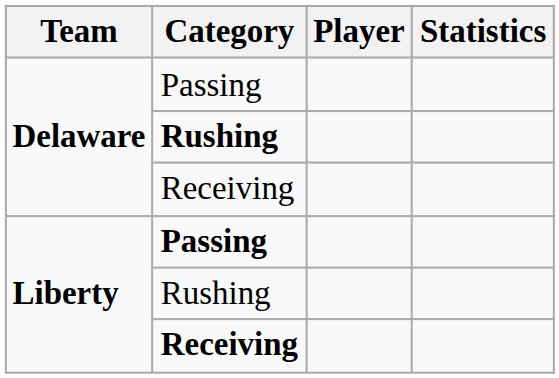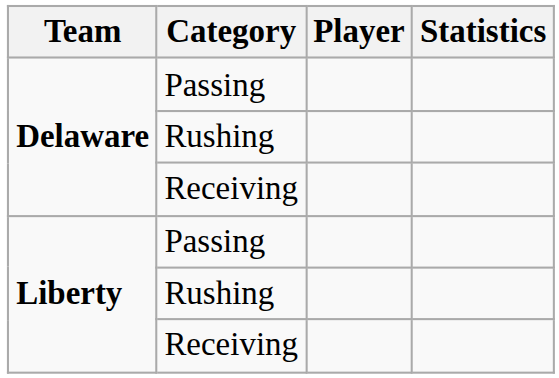(219, 136) bold -> (219, 136) normal
(214, 240) bold -> (215, 240) normal
(229, 345) bold -> (231, 345) normal
